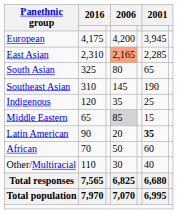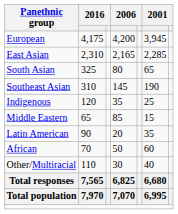(124, 54) lightsalmon background -> (124, 54) no background
(118, 117) lightgrey background -> (118, 117) no background
(149, 133) bold -> (149, 133) normal
